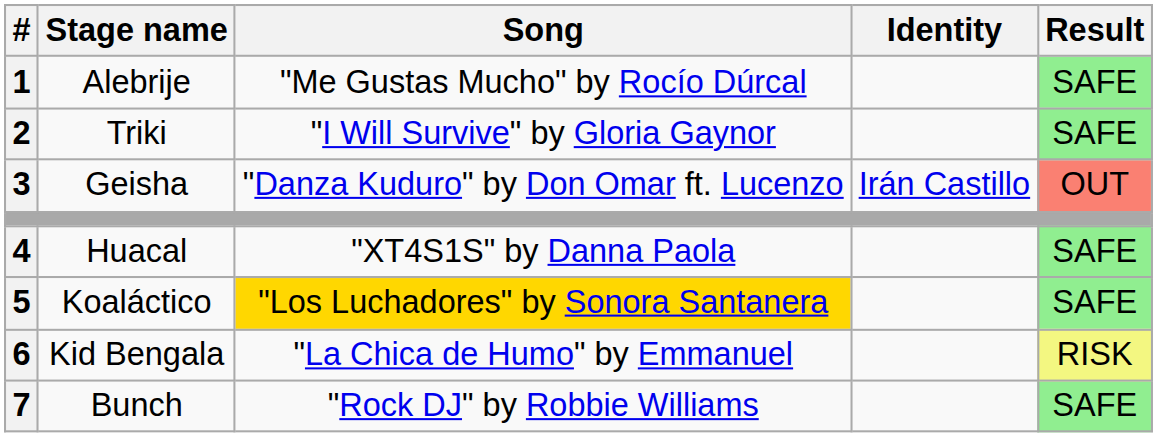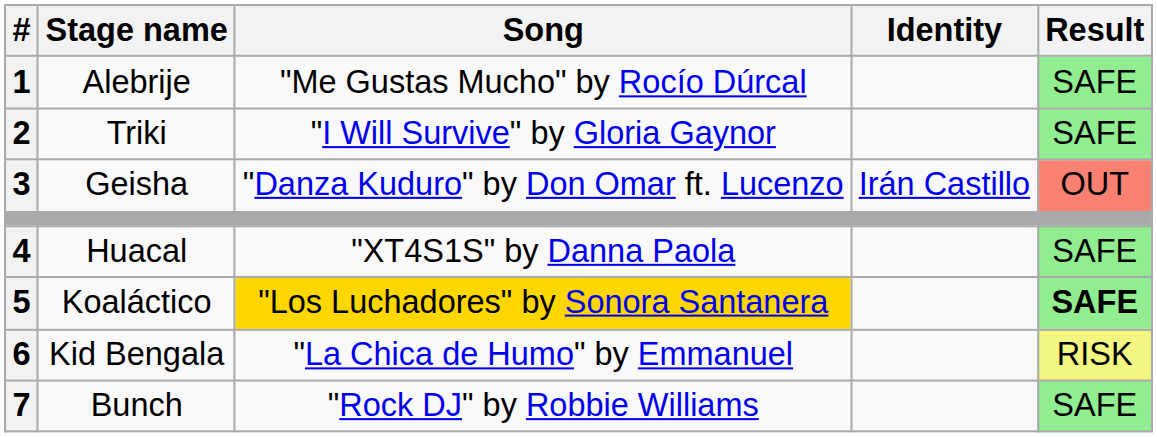(1095, 302) normal -> (1095, 302) bold
